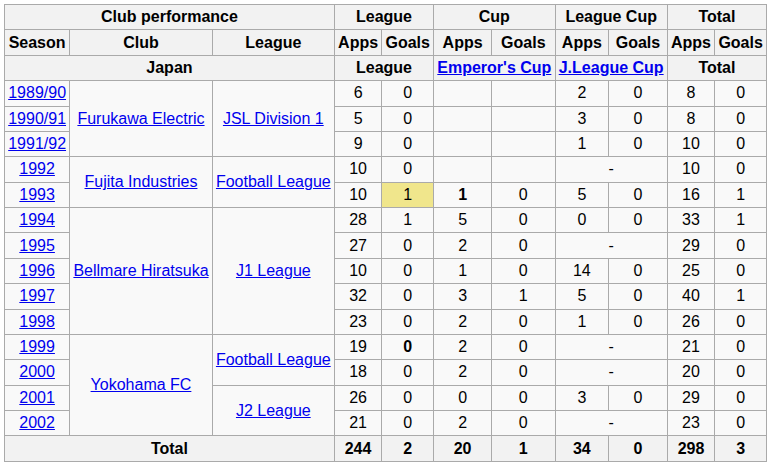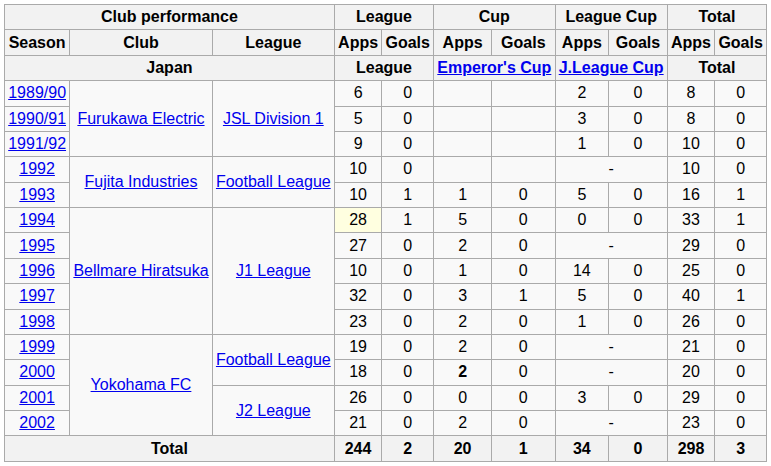(408, 194) khaki background -> (408, 194) no background
(463, 194) bold -> (463, 194) normal
(358, 220) no background -> (358, 220) lightyellow background
(408, 347) bold -> (408, 347) normal
(463, 372) normal -> (463, 372) bold
